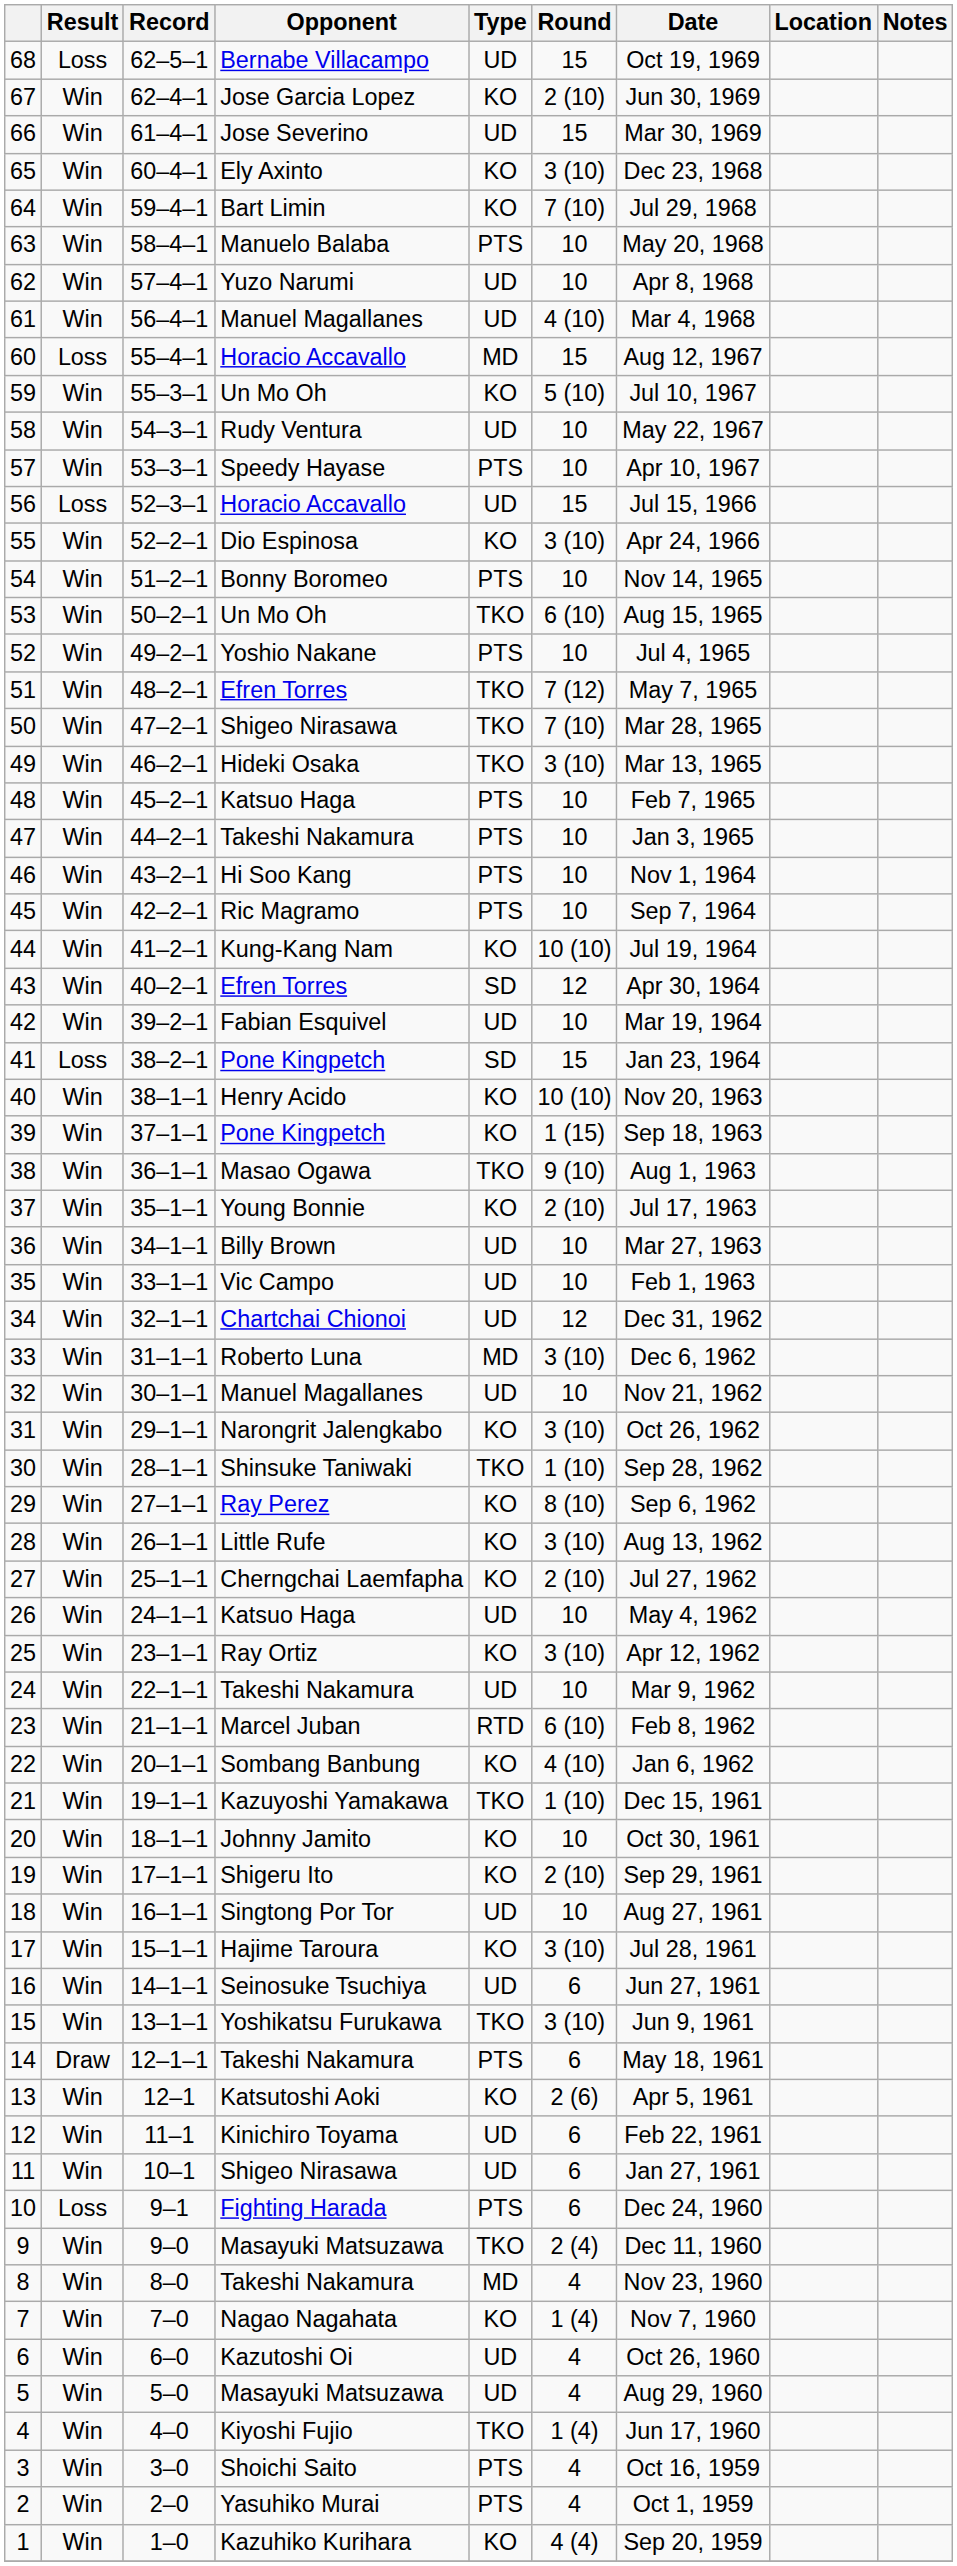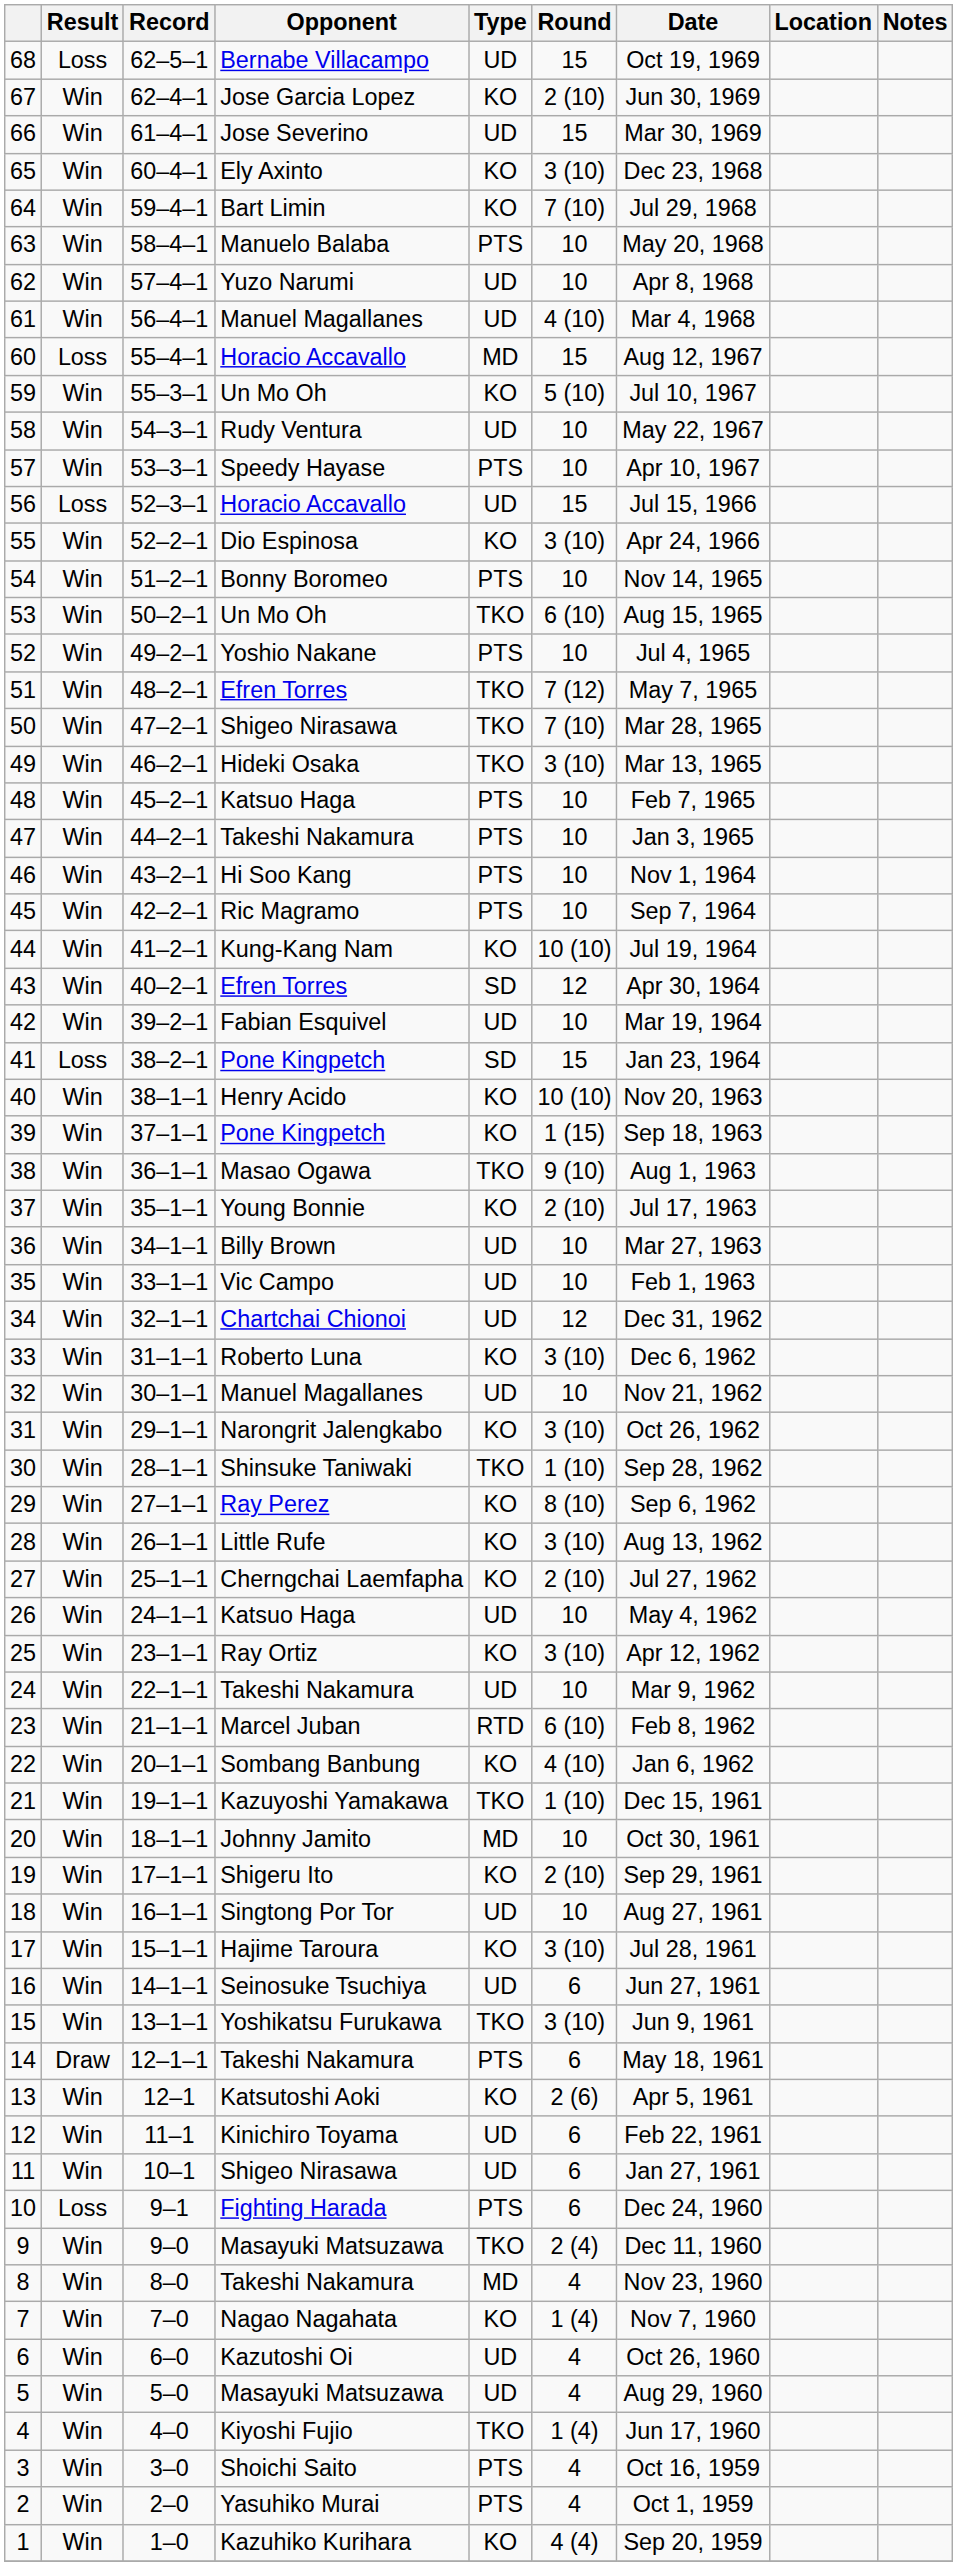(500, 1356) MD -> (500, 1356) KO
(500, 1838) KO -> (500, 1838) MD
